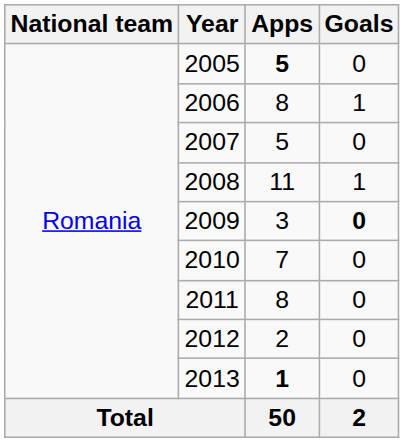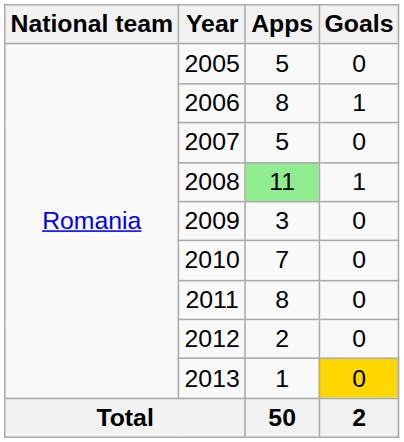(282, 63) bold -> (282, 63) normal
(282, 181) no background -> (282, 181) lightgreen background
(359, 220) bold -> (359, 220) normal
(282, 378) bold -> (282, 378) normal
(359, 378) no background -> (359, 378) gold background
